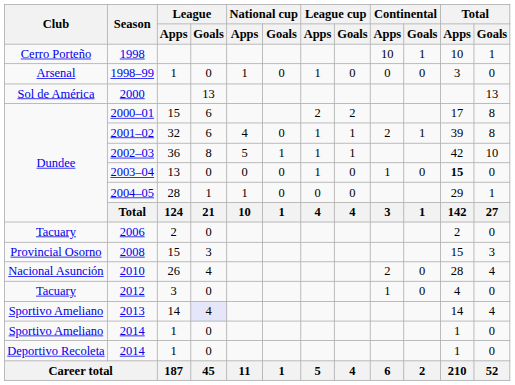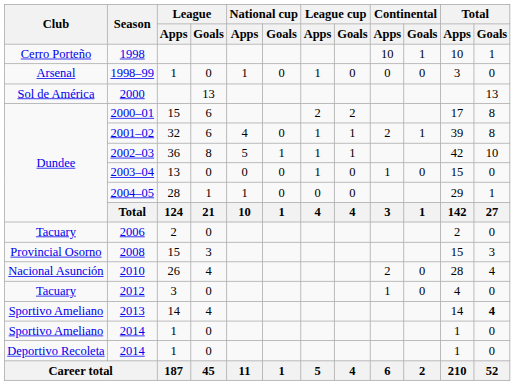(457, 172) bold -> (457, 172) normal
(209, 311) lavender background -> (209, 311) no background
(492, 311) normal -> (492, 311) bold
